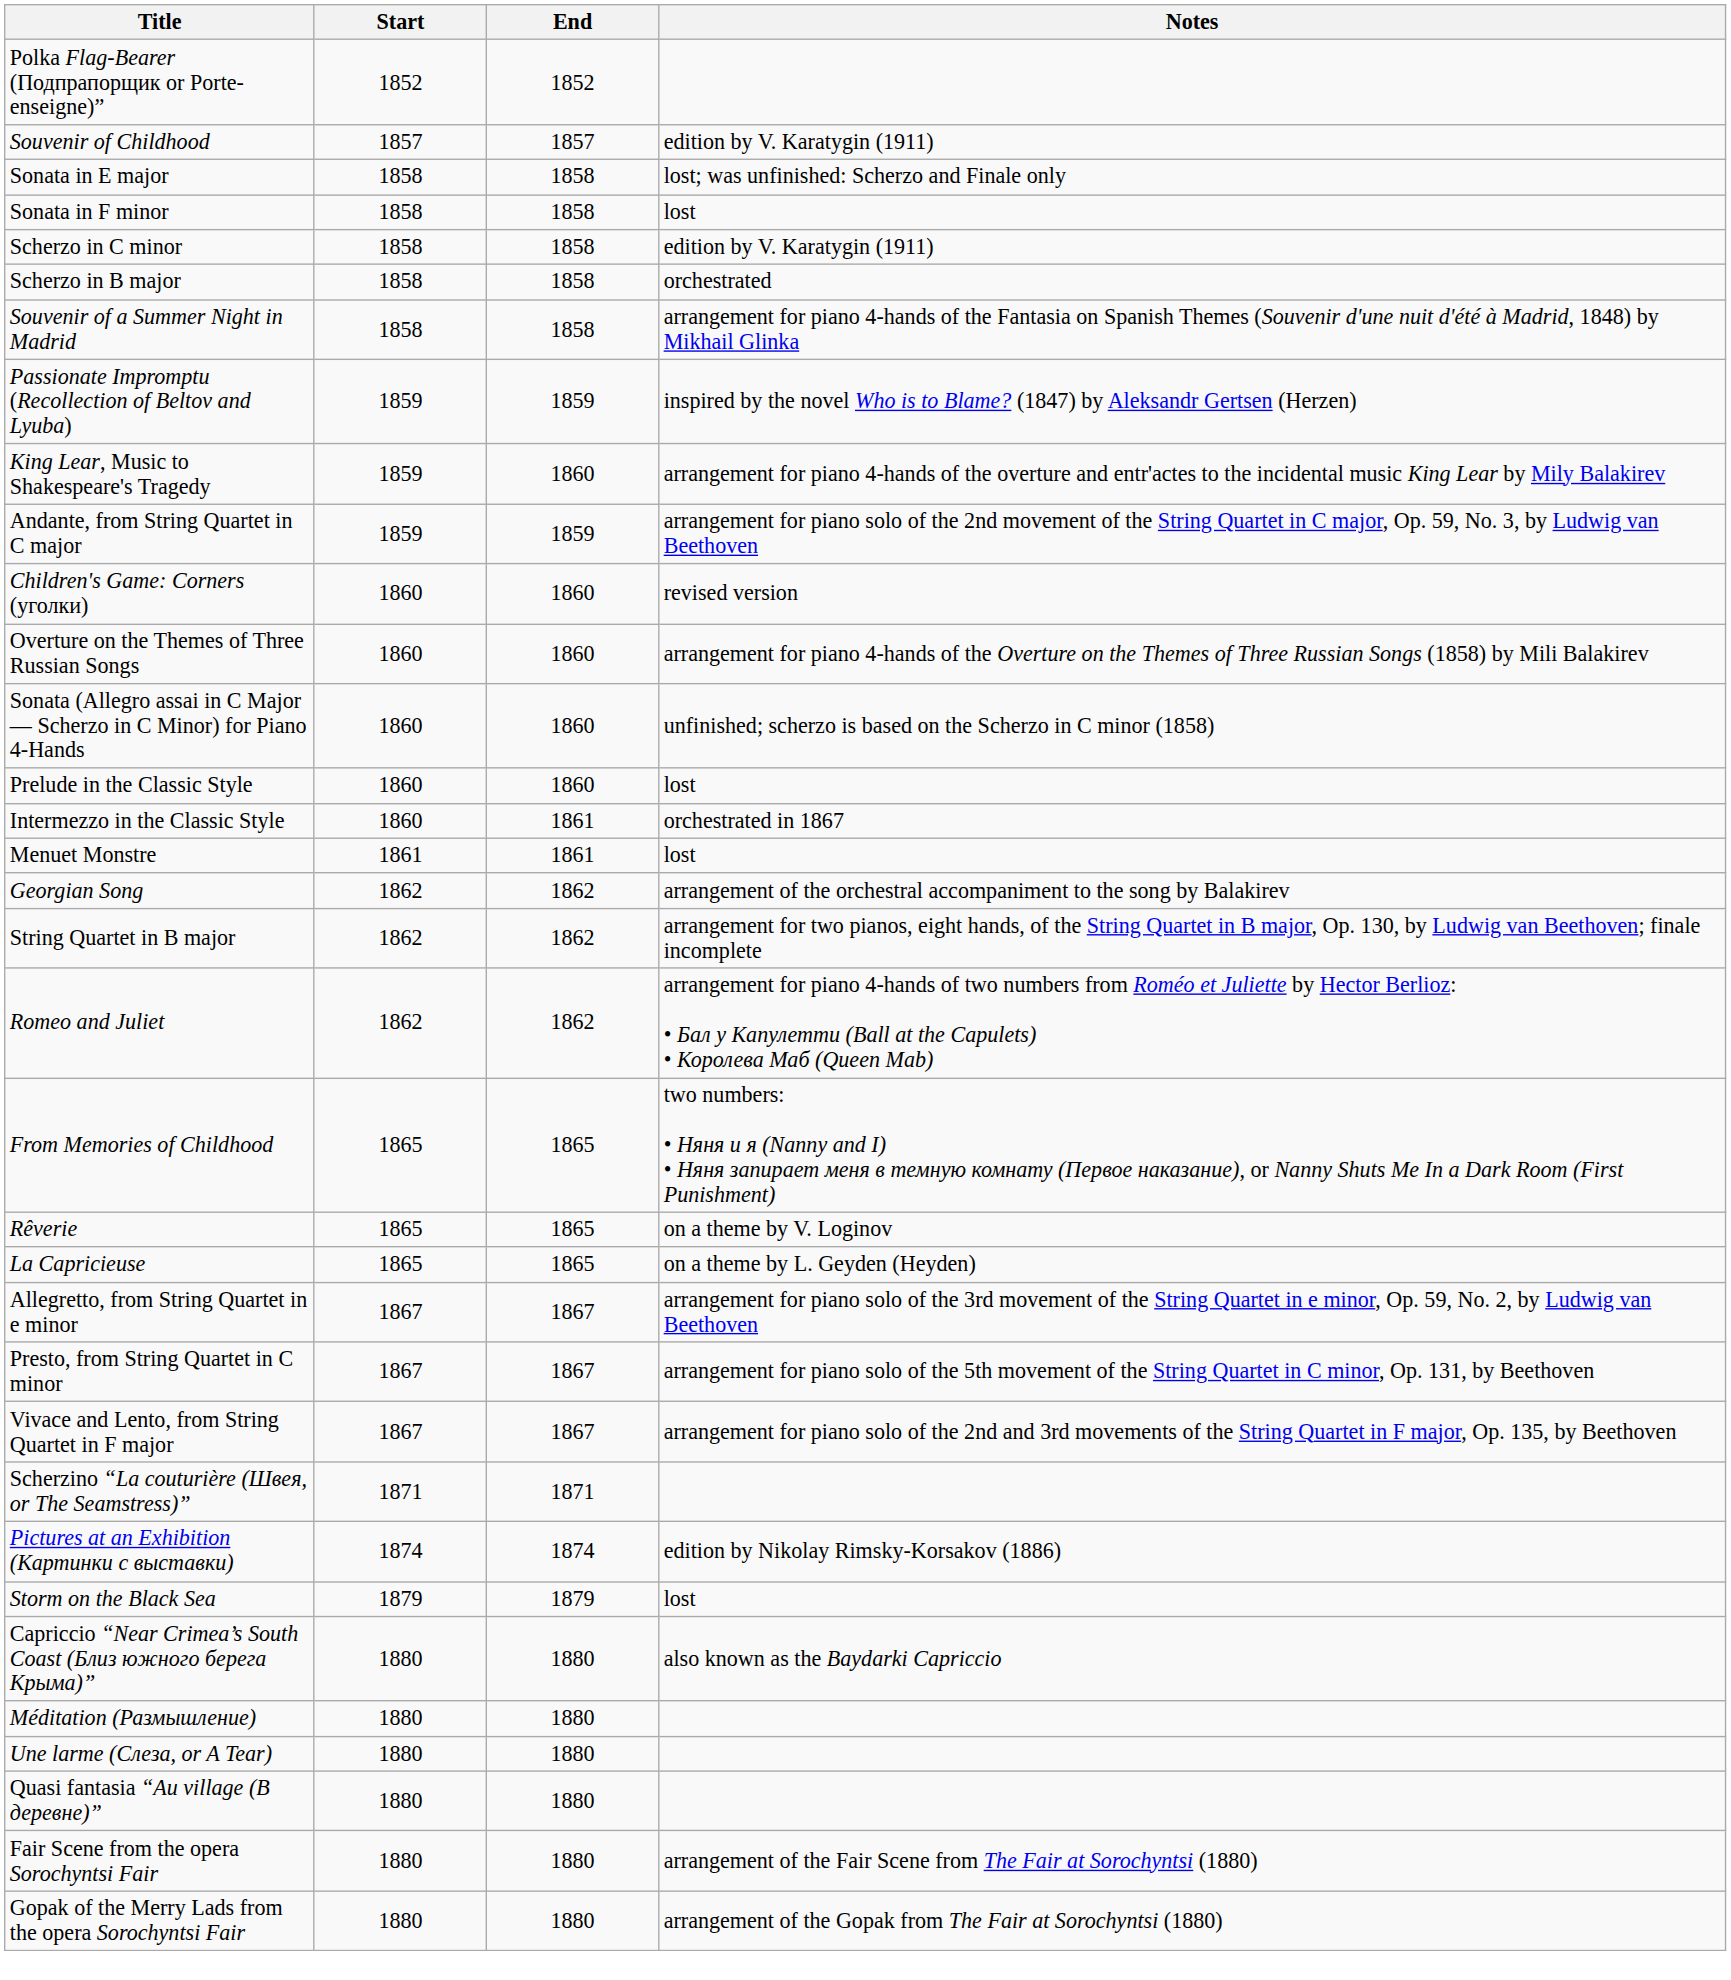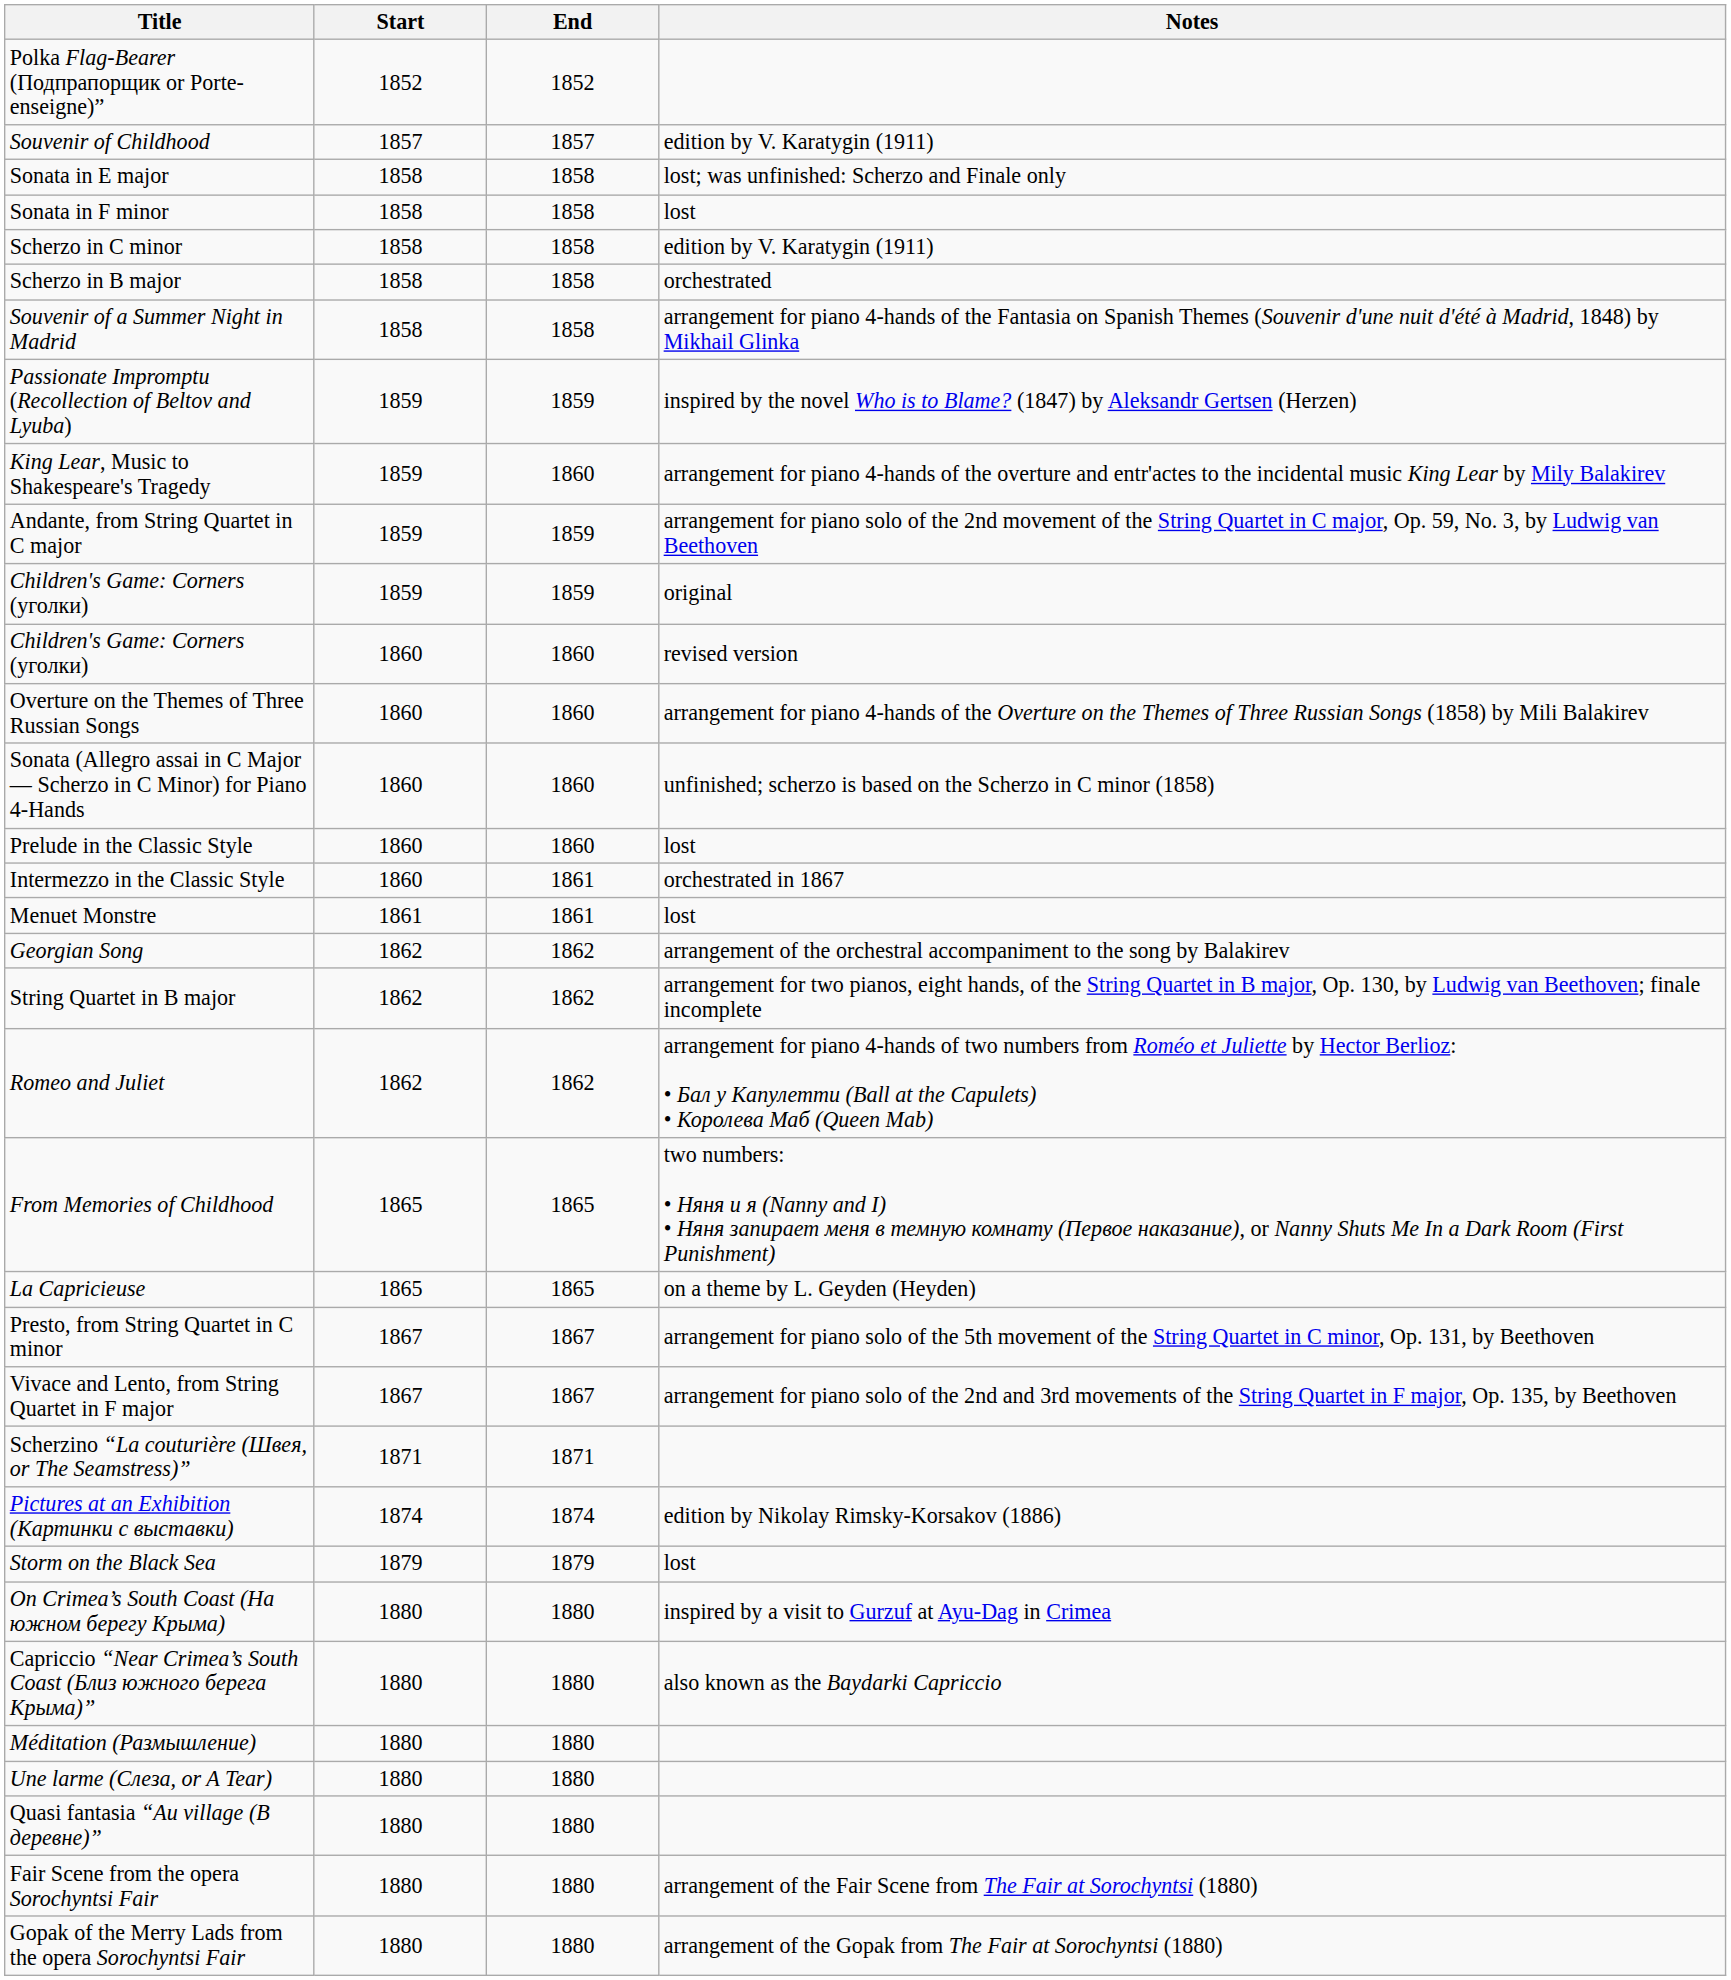+ row: (127, 593)
- row: (43, 1229)
- row: (158, 1311)
+ row: (142, 1611)
